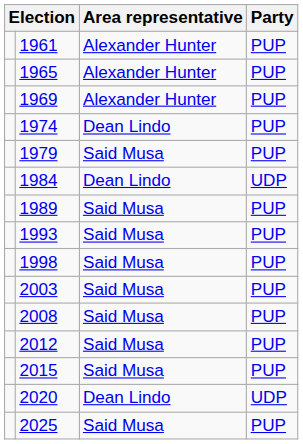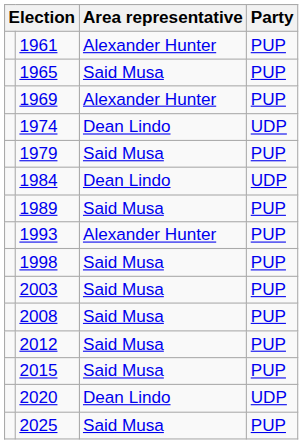(150, 72) Alexander Hunter -> (123, 72) Said Musa
(268, 126) PUP -> (269, 126) UDP
(123, 235) Said Musa -> (150, 235) Alexander Hunter
